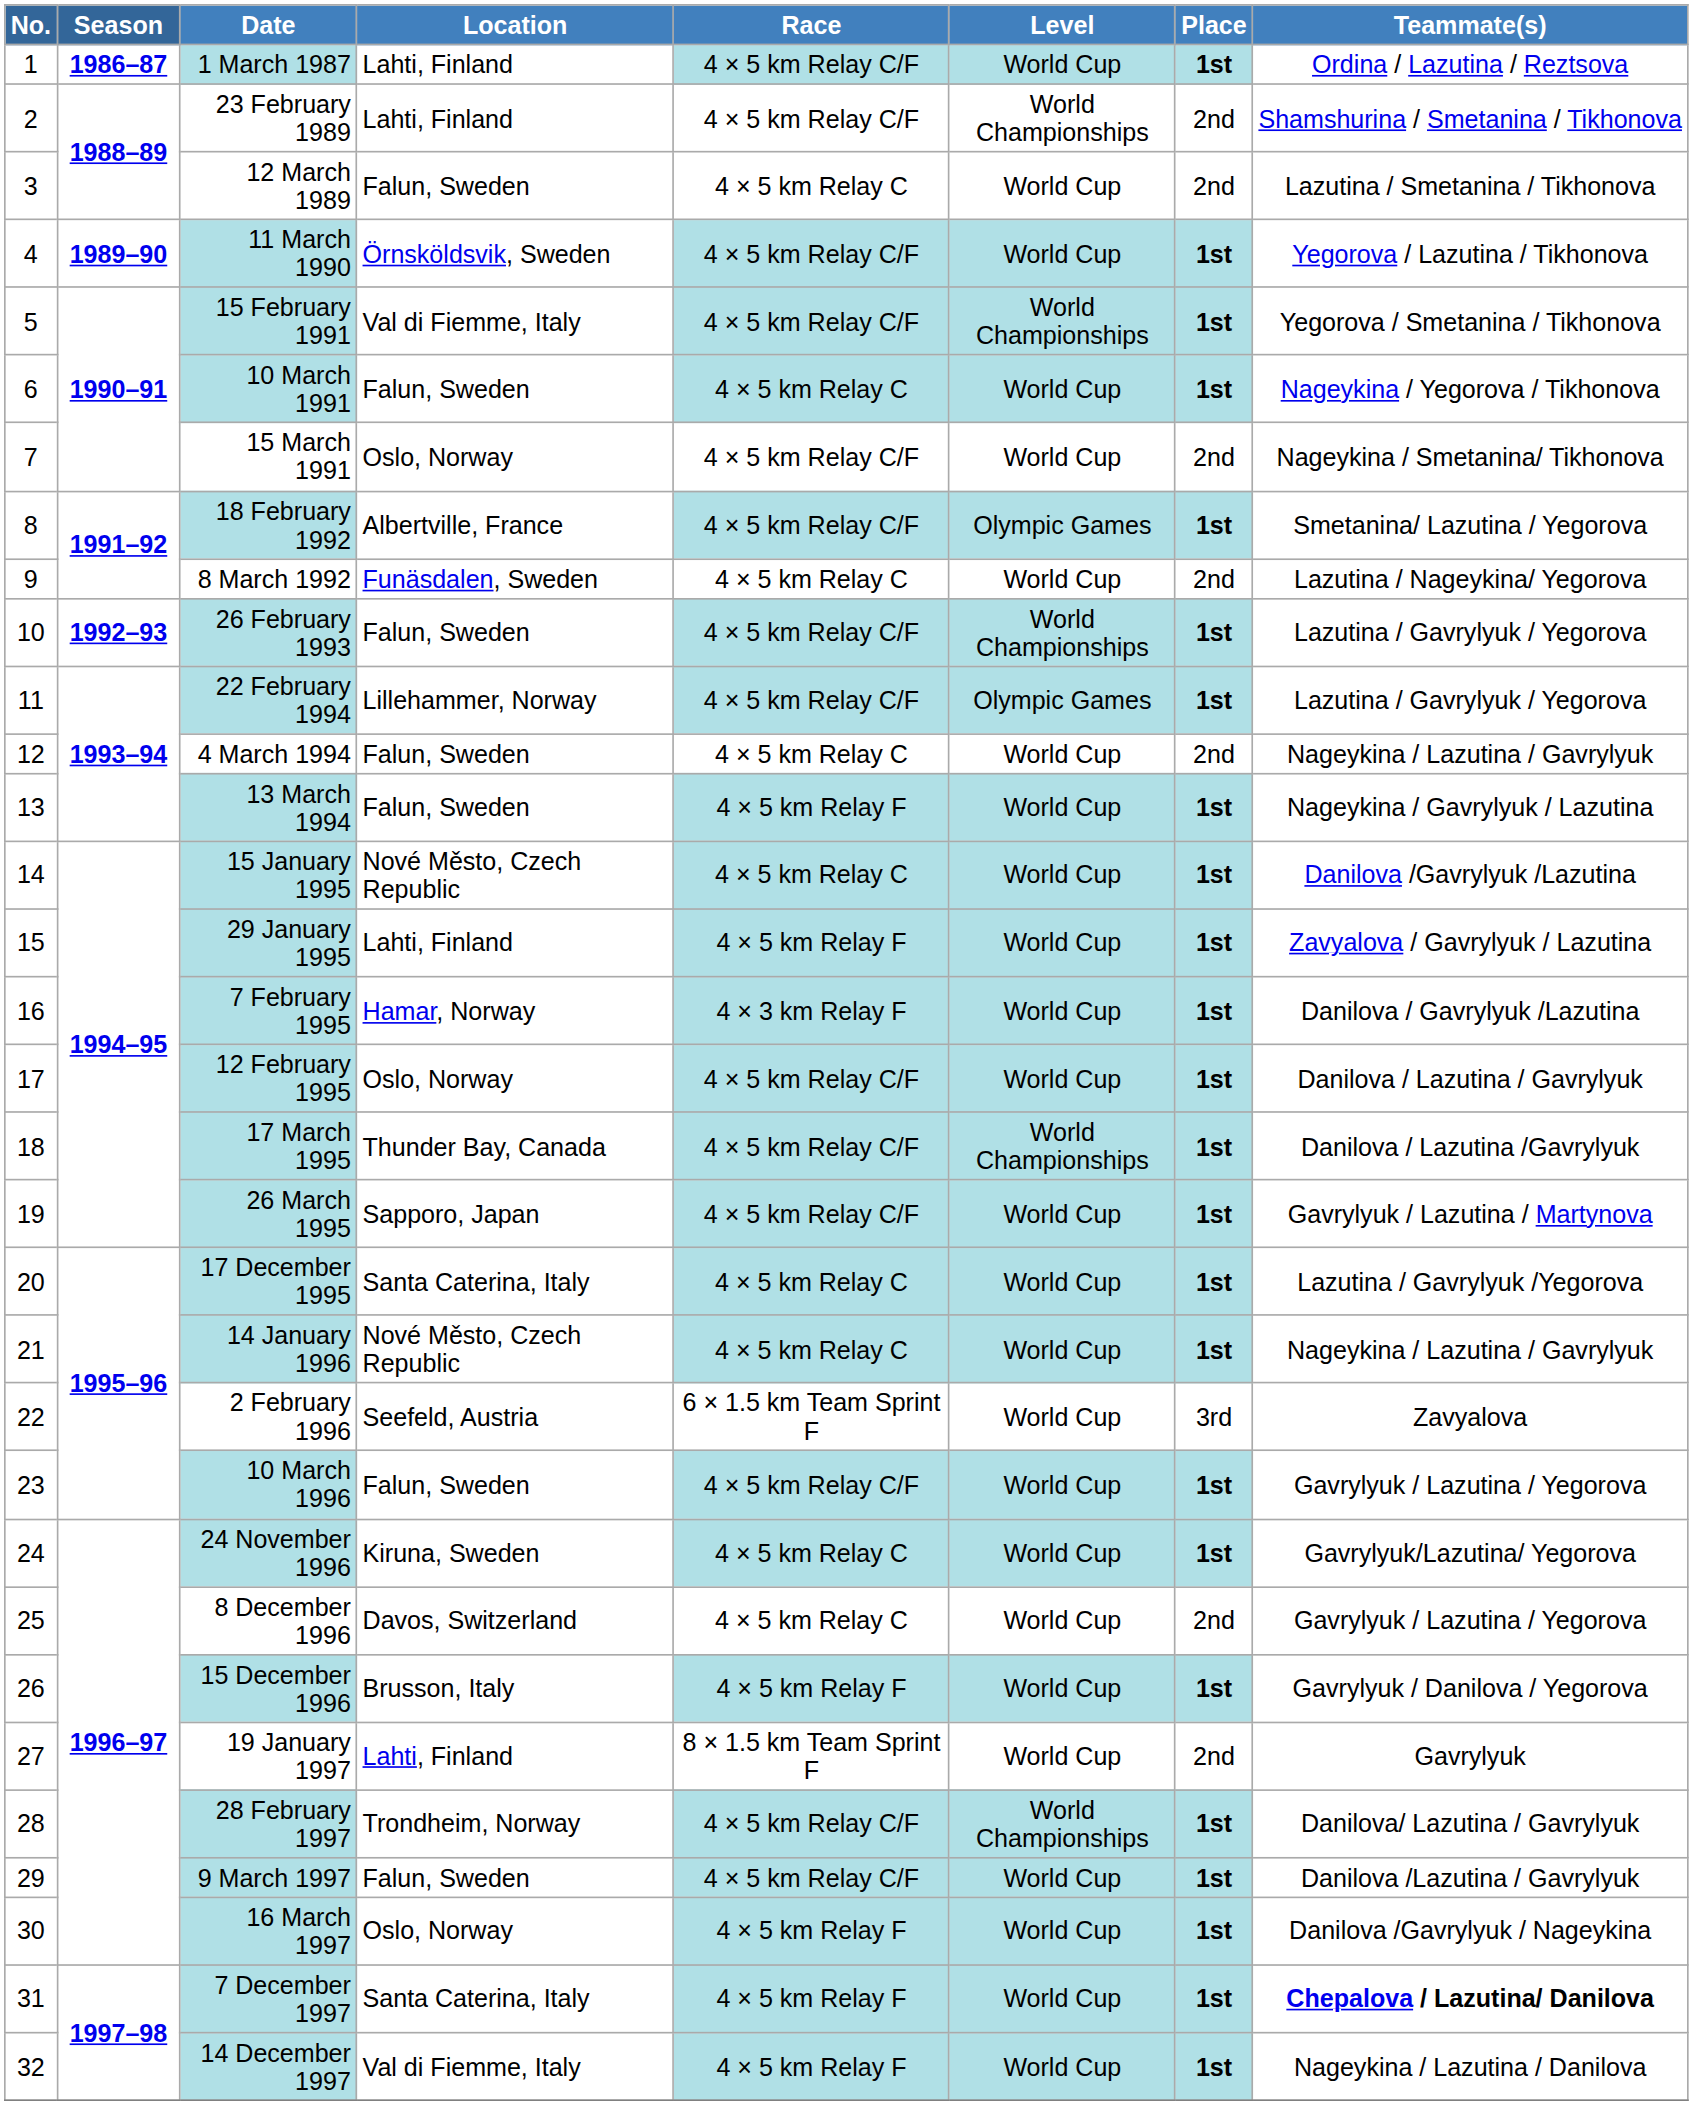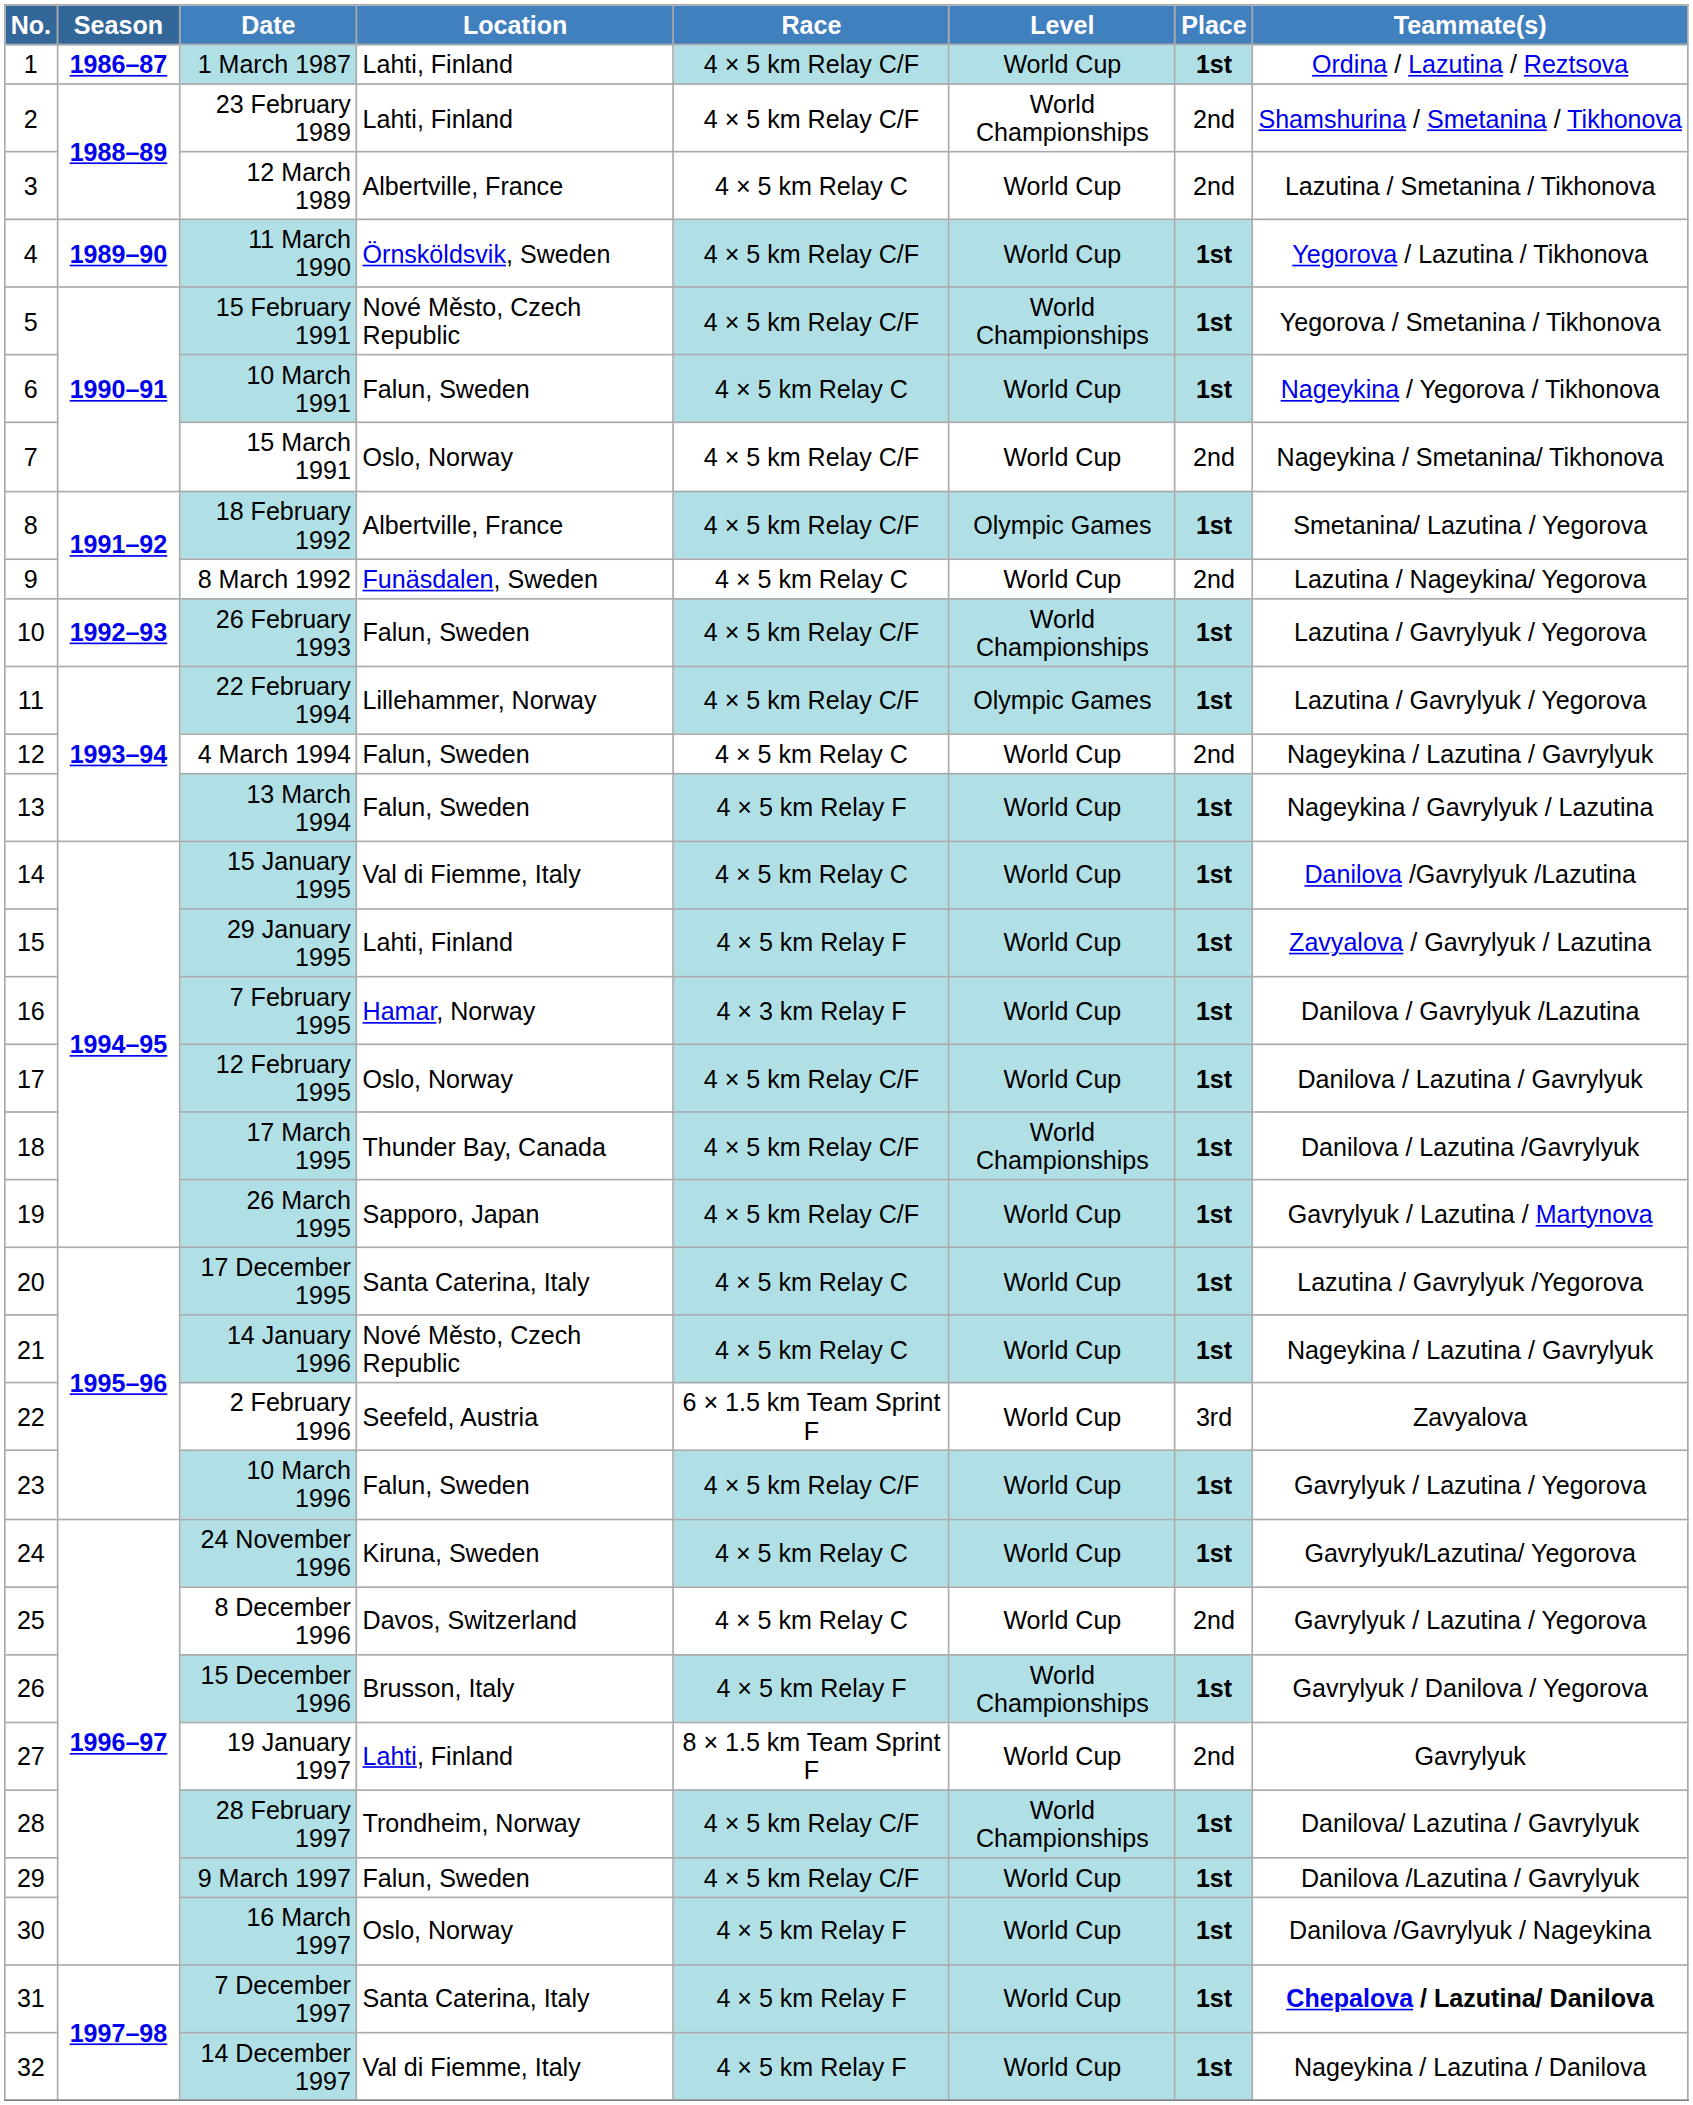(446, 186) Falun, Sweden -> (463, 186) Albertville, France
(472, 322) Val di Fiemme, Italy -> (472, 322) Nové Město, Czech Republic
(472, 875) Nové Město, Czech Republic -> (472, 875) Val di Fiemme, Italy
(1062, 1688) World Cup -> (1062, 1688) World Championships
